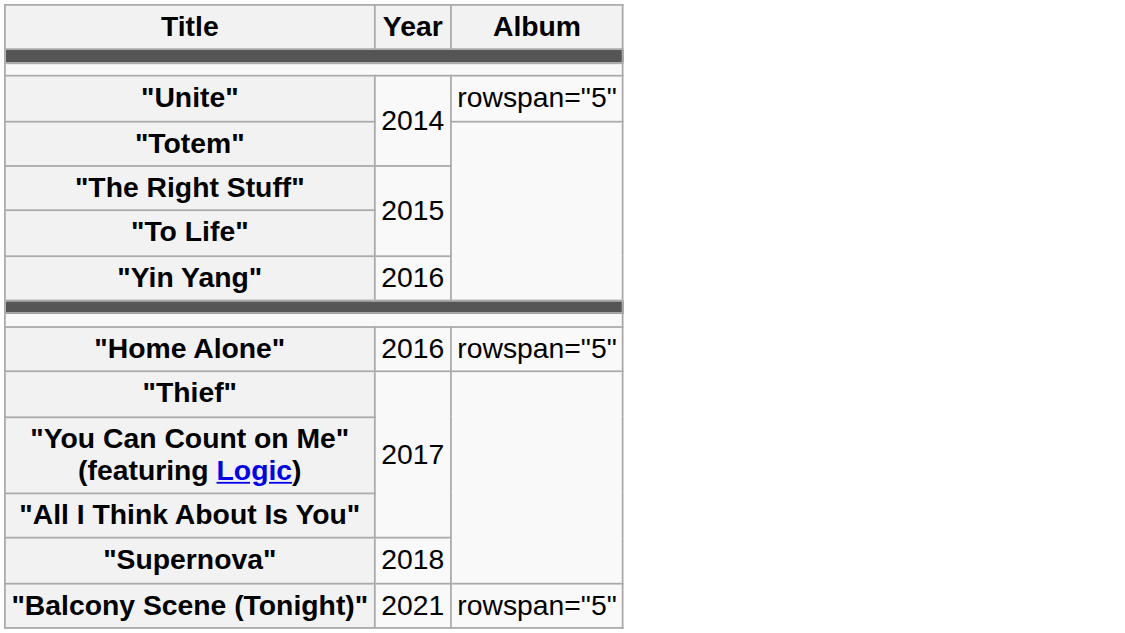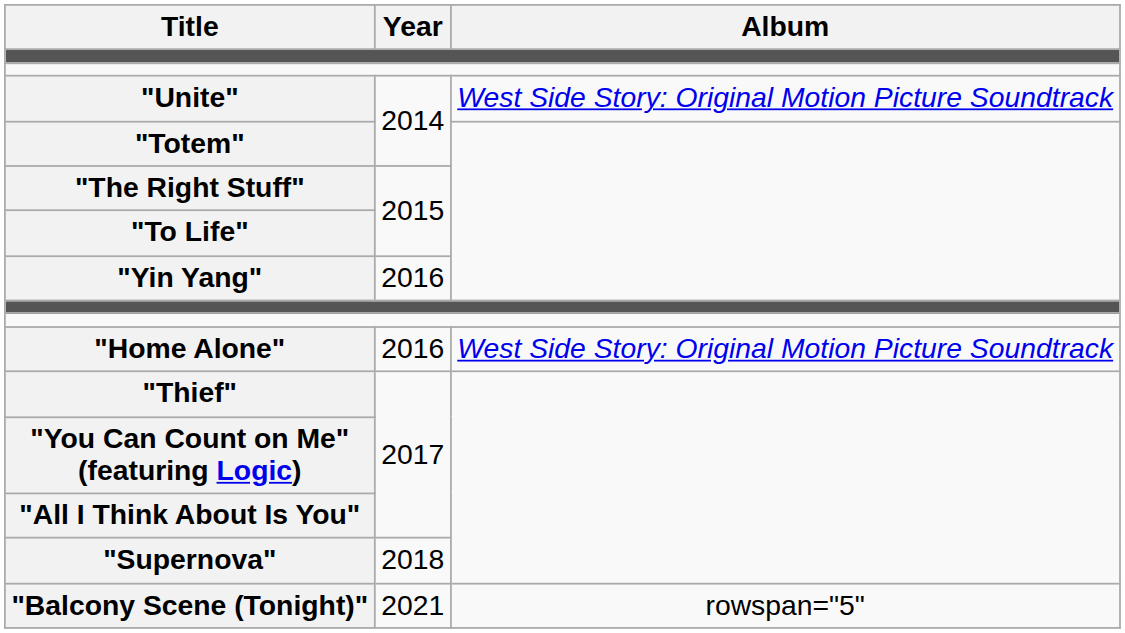(537, 97) rowspan="5" -> (785, 97) West Side Story: Original Motion Picture Soundtrack
(537, 348) rowspan="5" -> (785, 348) West Side Story: Original Motion Picture Soundtrack
